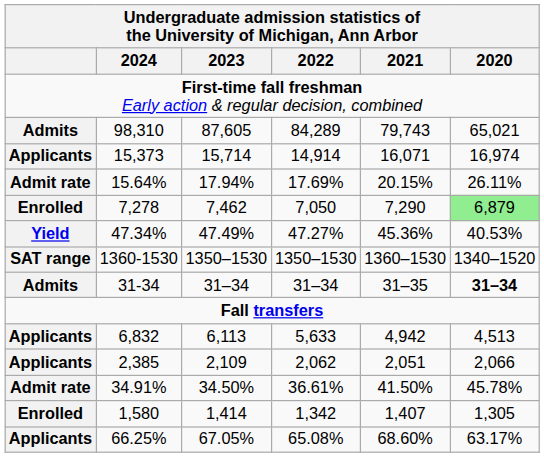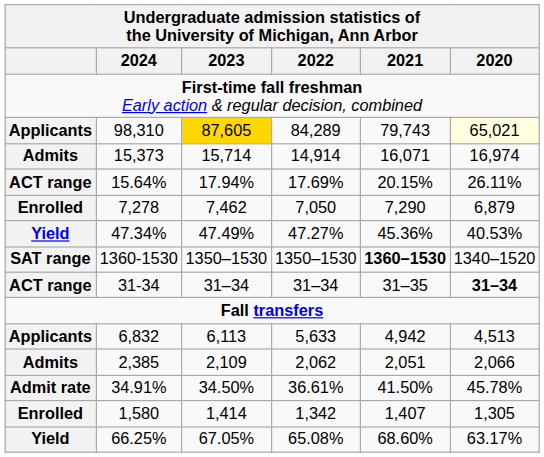(50, 131) Admits -> (50, 131) Applicants
(226, 131) no background -> (226, 131) gold background
(495, 131) no background -> (495, 131) lightyellow background
(50, 156) Applicants -> (50, 156) Admits
(50, 182) Admit rate -> (50, 182) ACT range
(495, 208) lightgreen background -> (495, 208) no background
(405, 259) normal -> (405, 259) bold
(50, 285) Admits -> (50, 285) ACT range
(50, 362) Applicants -> (50, 362) Admits
(50, 439) Applicants -> (50, 439) Yield
